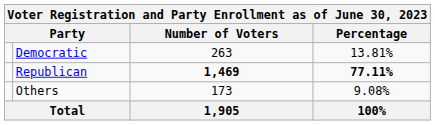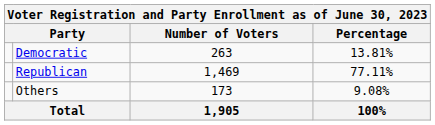(222, 72) bold -> (222, 72) normal
(372, 72) bold -> (372, 72) normal
